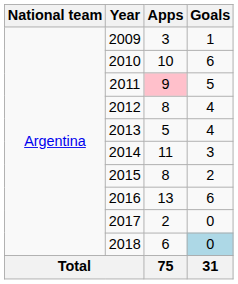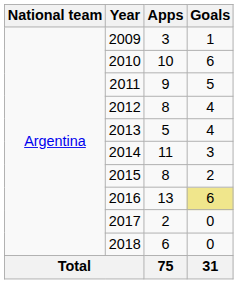(166, 84) pink background -> (166, 84) no background
(210, 198) no background -> (210, 198) khaki background
(210, 244) lightblue background -> (210, 244) no background
